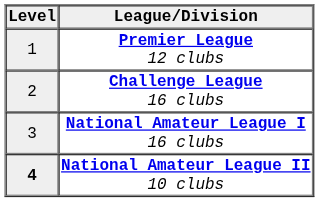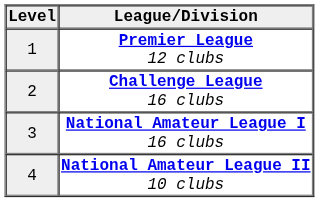(32, 175) bold -> (32, 175) normal
